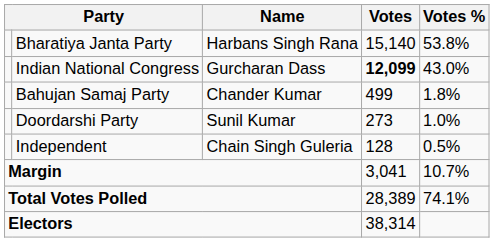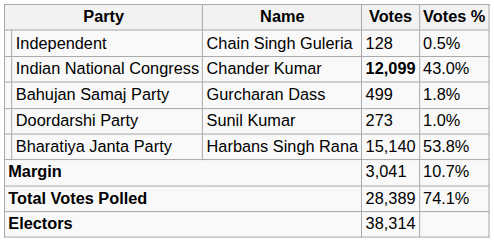rows swapped: (94, 43) <-> (61, 146)
(266, 69) Gurcharan Dass -> (264, 69) Chander Kumar
(264, 95) Chander Kumar -> (266, 95) Gurcharan Dass
